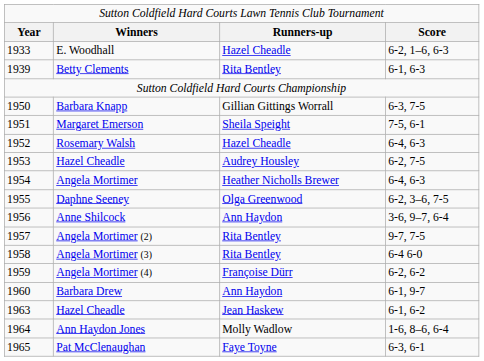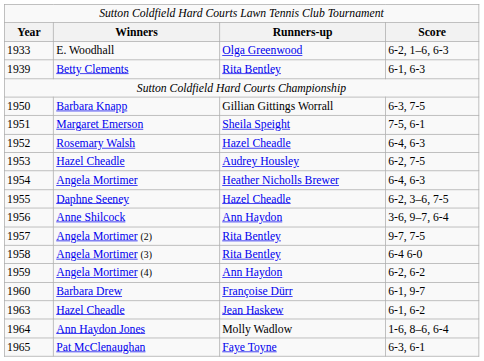(256, 50) Hazel Cheadle -> (262, 50) Olga Greenwood
(262, 198) Olga Greenwood -> (256, 198) Hazel Cheadle
(257, 273) Françoise Dürr -> (252, 273) Ann Haydon
(252, 291) Ann Haydon -> (257, 291) Françoise Dürr
